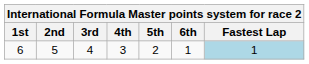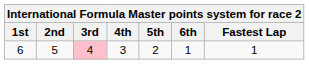(90, 50) no background -> (90, 50) pink background
(254, 50) lightblue background -> (254, 50) no background
